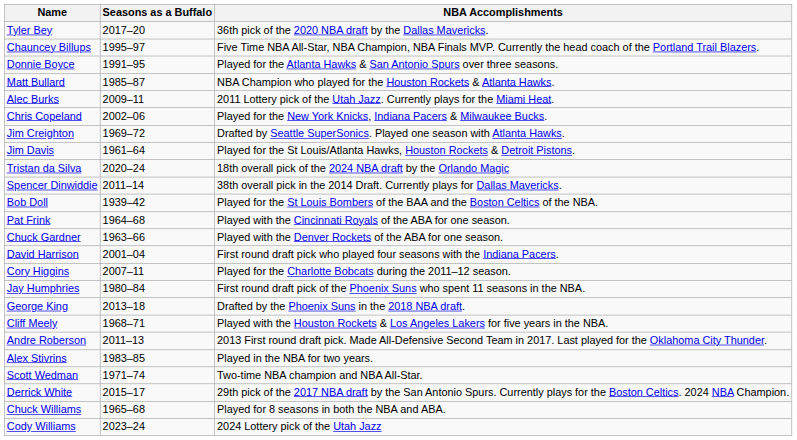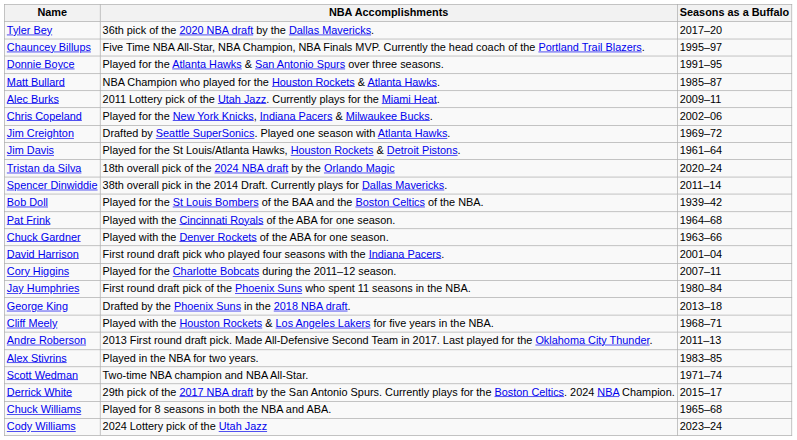columns swapped: (157, 13) <-> (503, 13)
